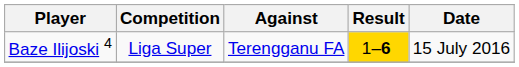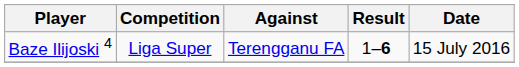(379, 47) gold background -> (379, 47) no background
